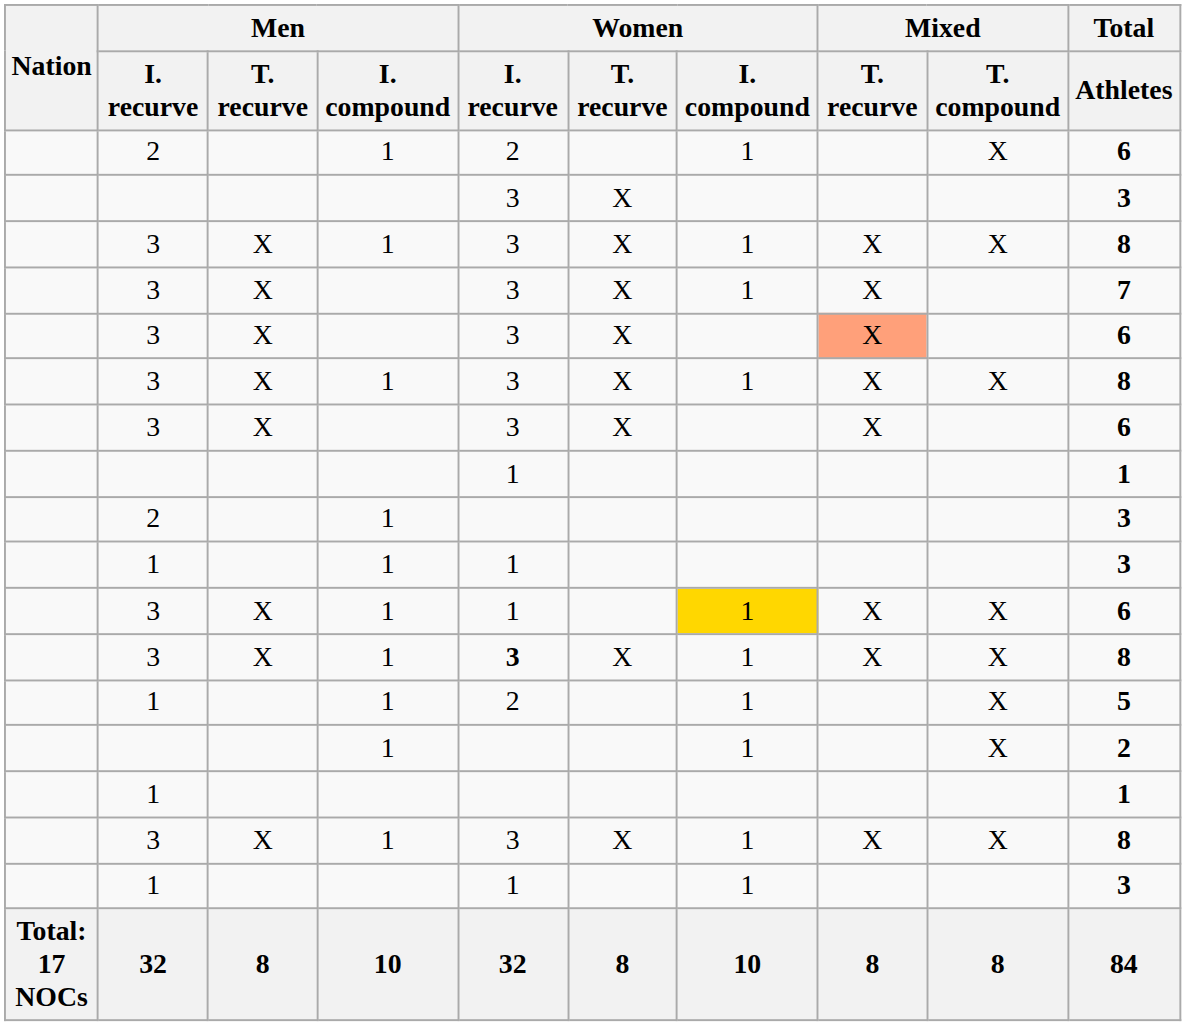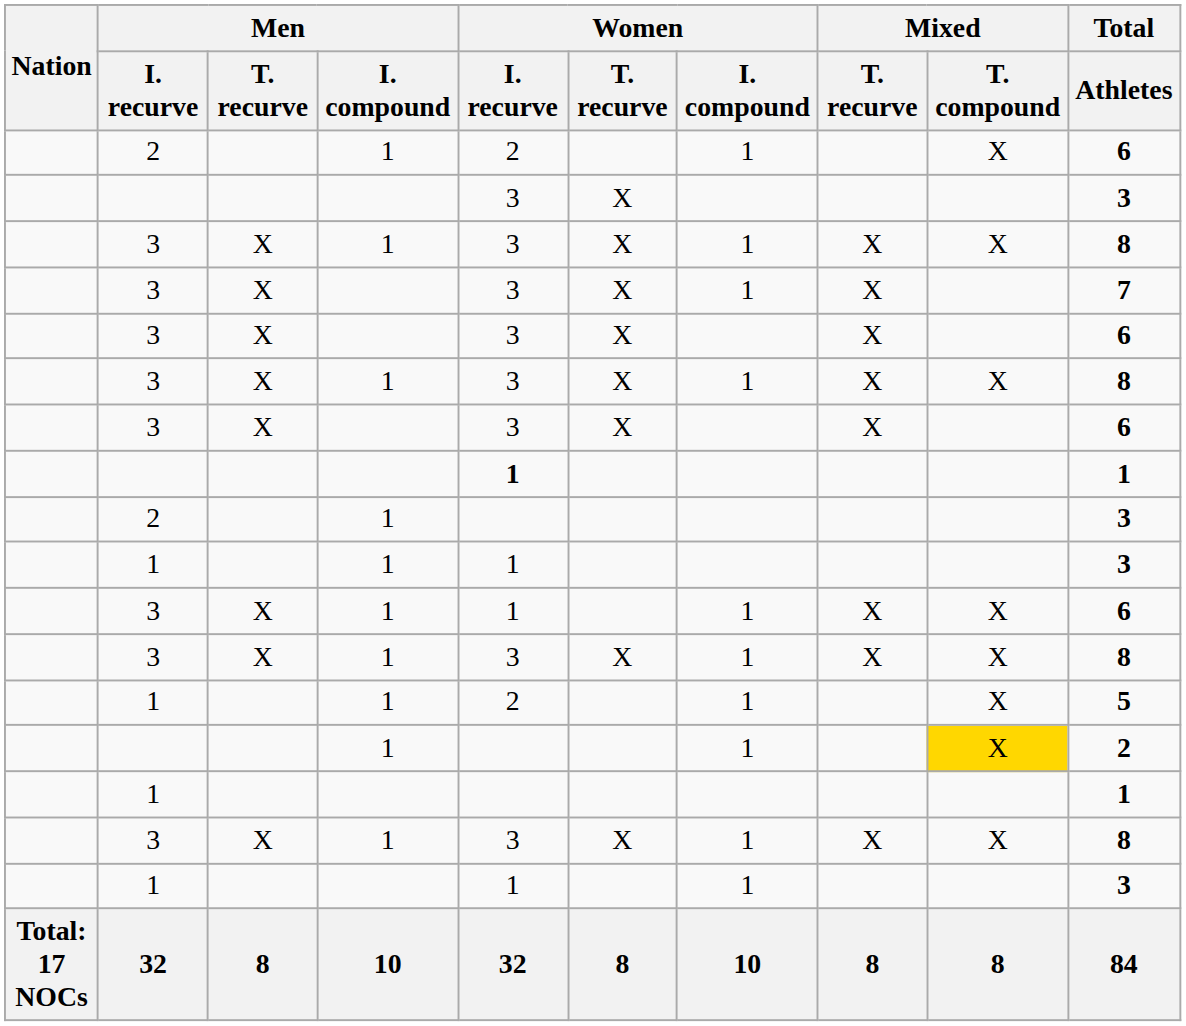(872, 335) lightsalmon background -> (872, 335) no background
(513, 473) normal -> (513, 473) bold
(747, 610) gold background -> (747, 610) no background
(513, 656) bold -> (513, 656) normal
(998, 748) no background -> (998, 748) gold background
